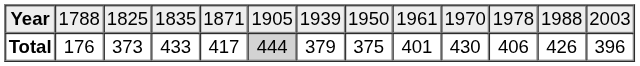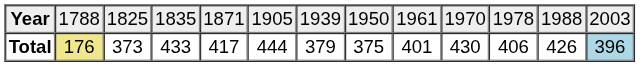(79, 46) no background -> (79, 46) khaki background
(272, 46) lightgrey background -> (272, 46) no background
(610, 46) no background -> (610, 46) lightblue background
